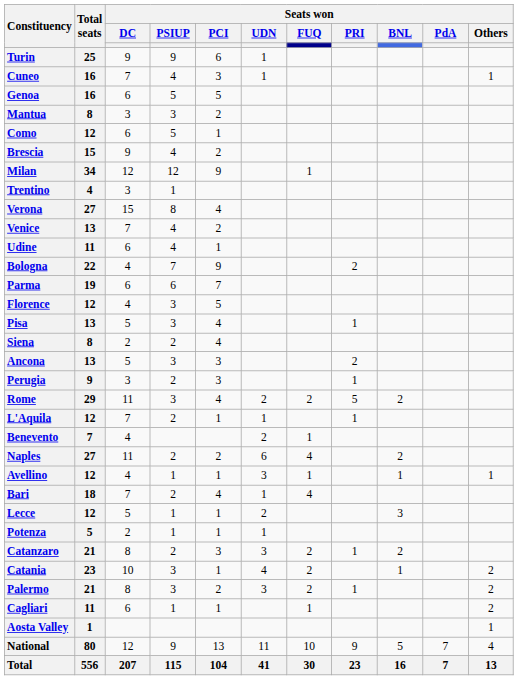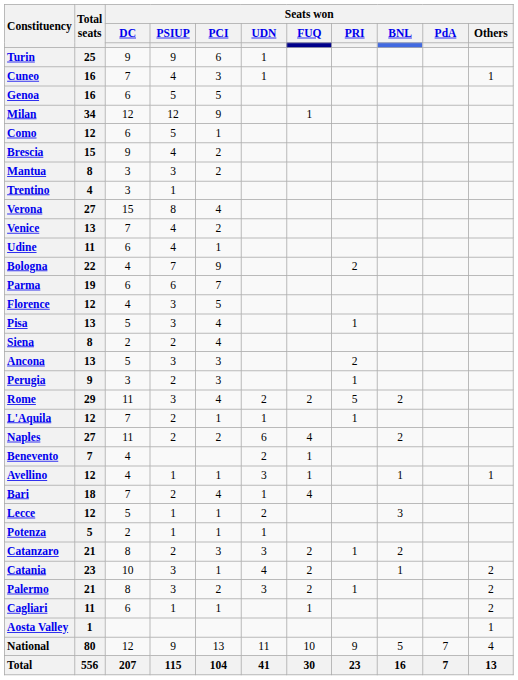rows swapped: (22, 171) <-> (27, 114)
rows swapped: (33, 437) <-> (24, 456)
